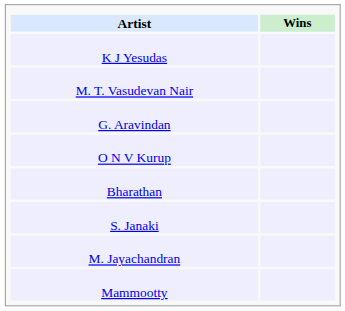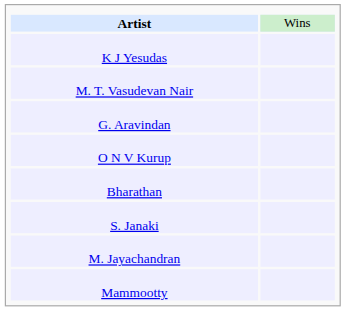(297, 23) bold -> (297, 23) normal
